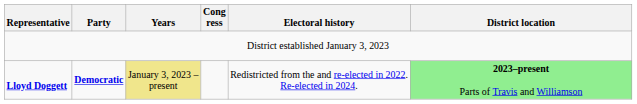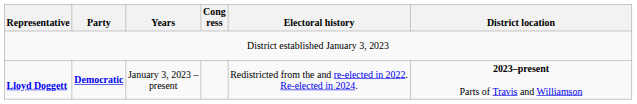(163, 80) khaki background -> (163, 80) no background
(521, 80) lightgreen background -> (521, 80) no background
